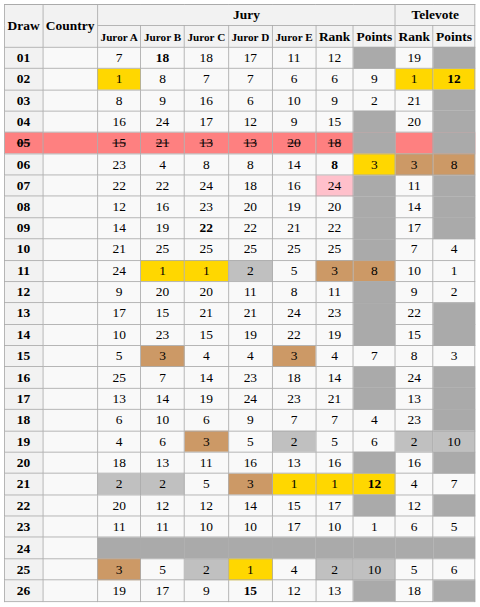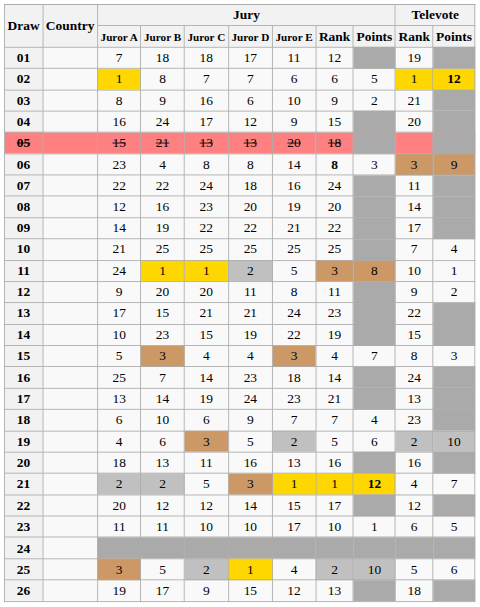(163, 57) bold -> (163, 57) normal
(374, 79) 9 -> (374, 79) 5
(374, 164) gold background -> (374, 164) no background
(454, 164) 8 -> (454, 164) 9
(335, 185) pink background -> (335, 185) no background
(206, 228) bold -> (206, 228) normal
(250, 590) bold -> (250, 590) normal
